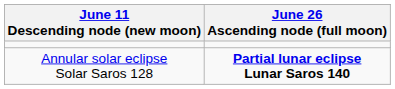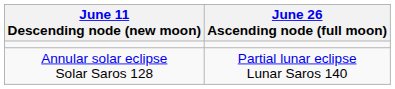(297, 66) bold -> (297, 66) normal
